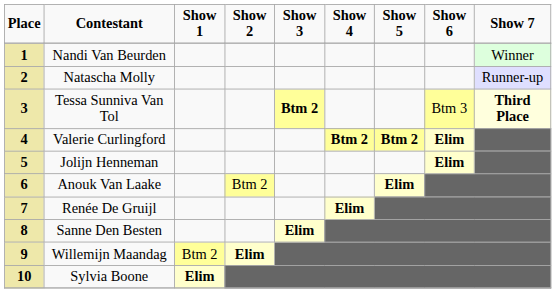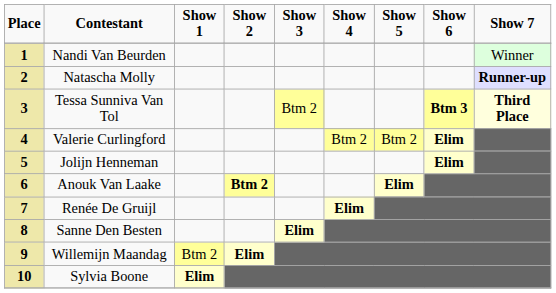(513, 77) normal -> (512, 77) bold
(300, 108) bold -> (299, 108) normal
(449, 108) normal -> (449, 108) bold
(349, 139) bold -> (349, 139) normal
(399, 139) bold -> (399, 139) normal
(250, 185) normal -> (249, 185) bold
